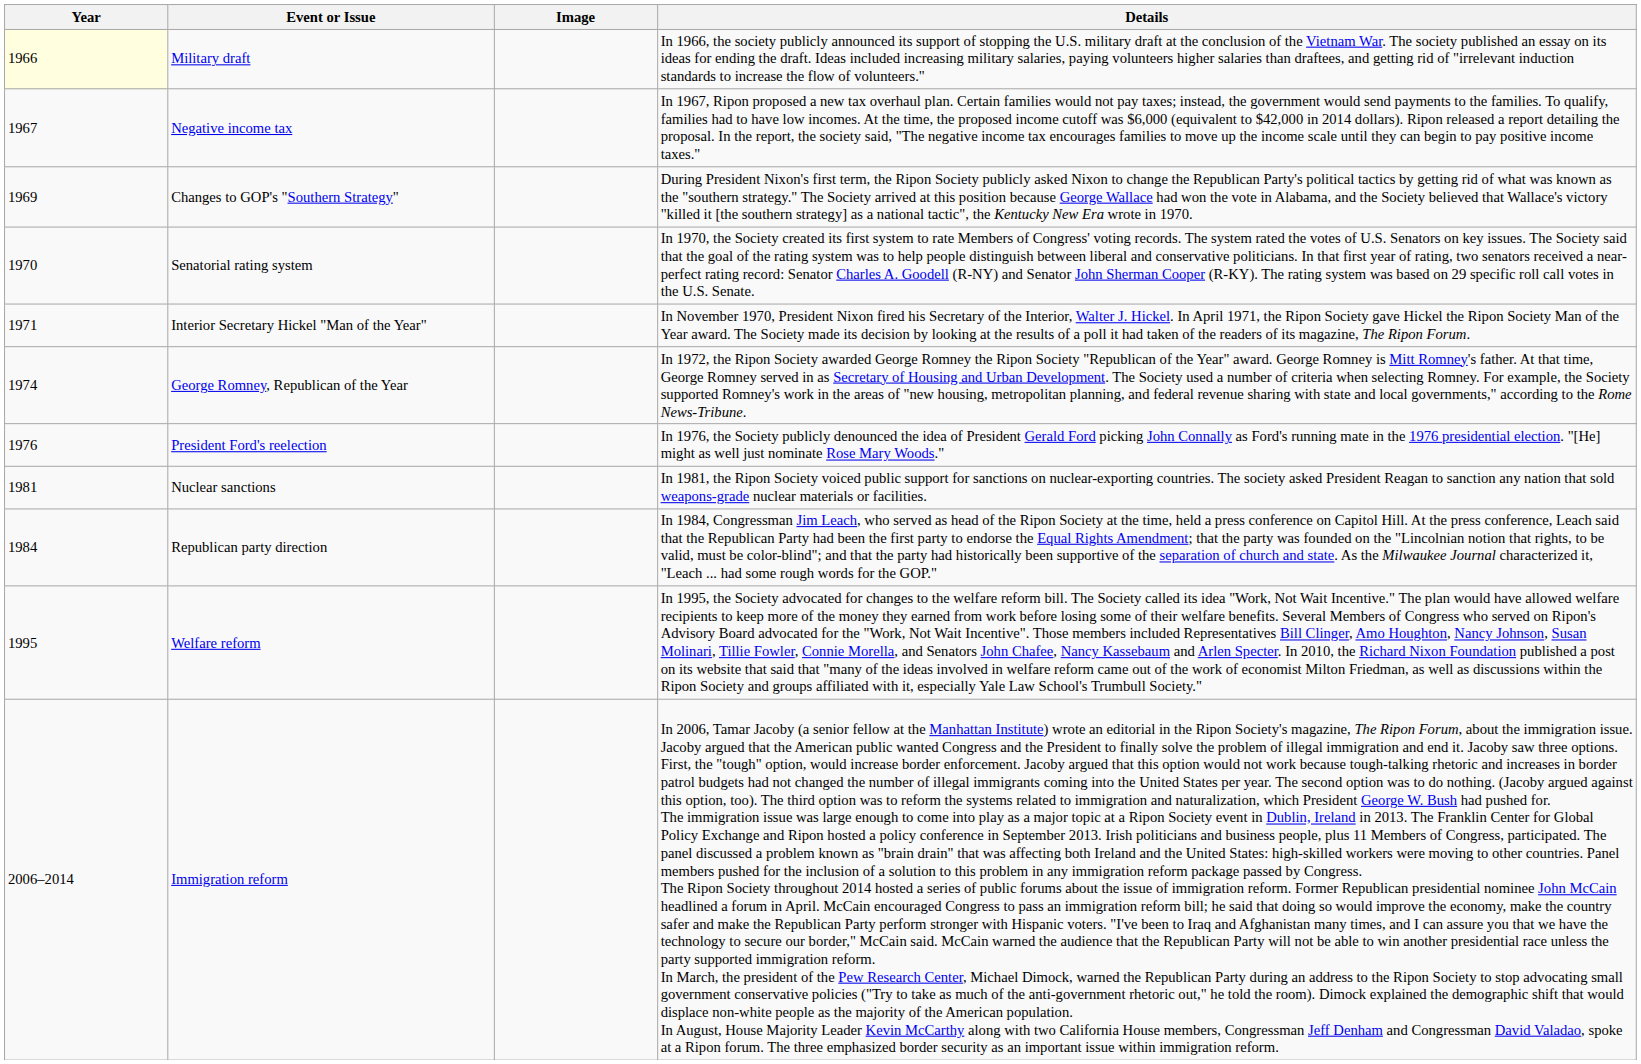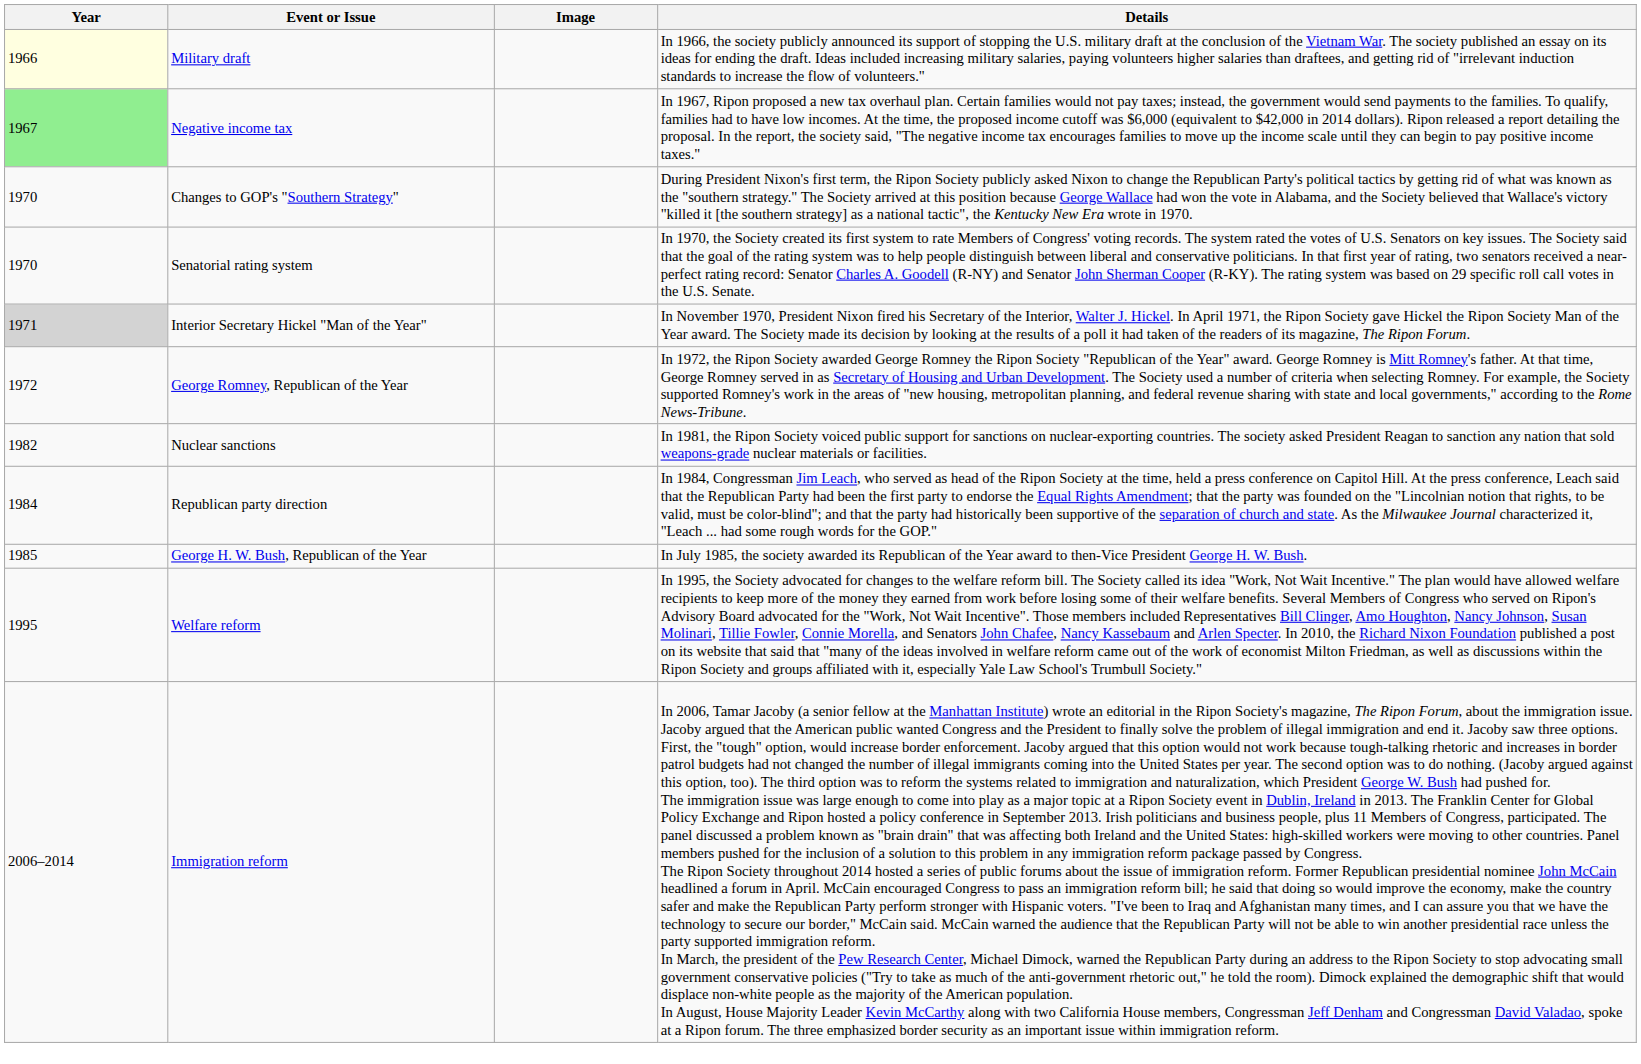(23, 127) no background -> (23, 127) lightgreen background
(23, 196) 1969 -> (23, 196) 1970
(23, 325) no background -> (23, 325) lightgrey background
(23, 385) 1974 -> (23, 385) 1972
- row: (249, 445)
(23, 487) 1981 -> (23, 445) 1982
+ row: (299, 556)
